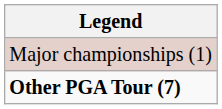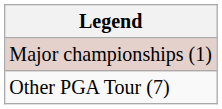(95, 87) bold -> (89, 87) normal
